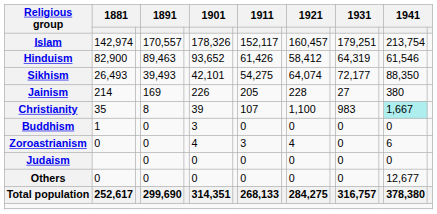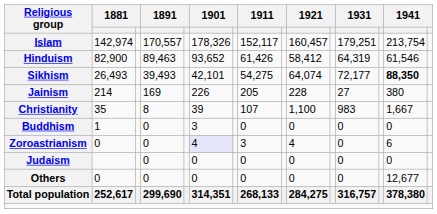(403, 76) normal -> (403, 76) bold
(400, 110) paleturquoise background -> (400, 110) no background
(195, 144) no background -> (195, 144) lavender background
